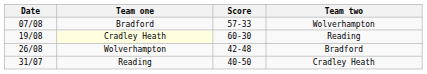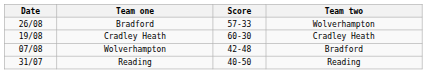(31, 24) 07/08 -> (31, 24) 26/08
(135, 37) lightyellow background -> (135, 37) no background
(344, 37) Reading -> (344, 37) Cradley Heath
(31, 50) 26/08 -> (31, 50) 07/08
(344, 62) Cradley Heath -> (344, 62) Reading
